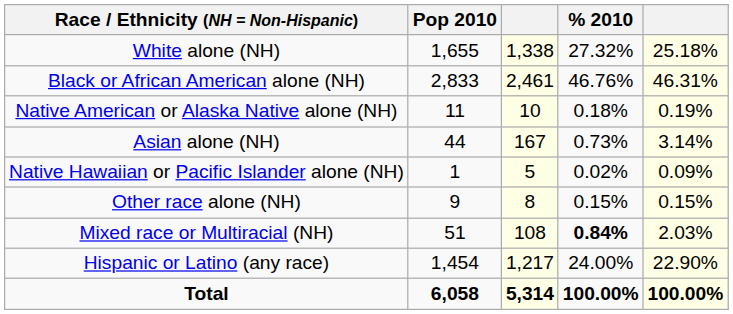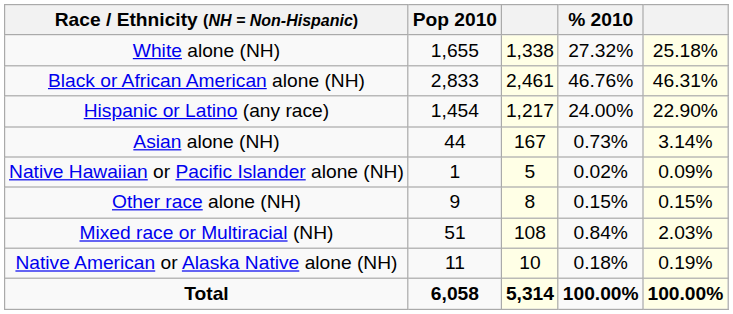rows swapped: (206, 111) <-> (206, 263)
(601, 232) bold -> (601, 232) normal
